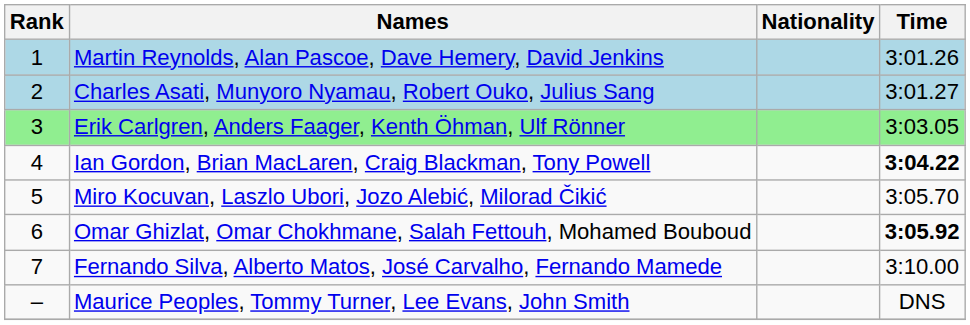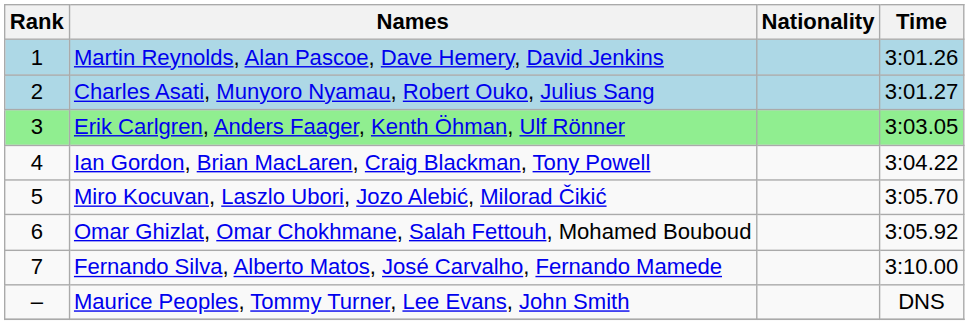(922, 162) bold -> (921, 162) normal
(922, 232) bold -> (921, 232) normal
